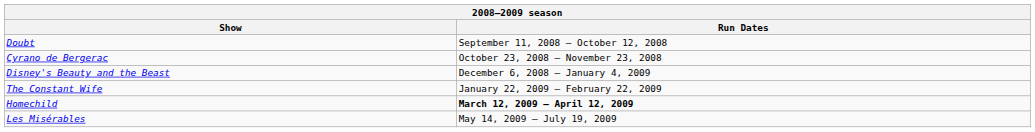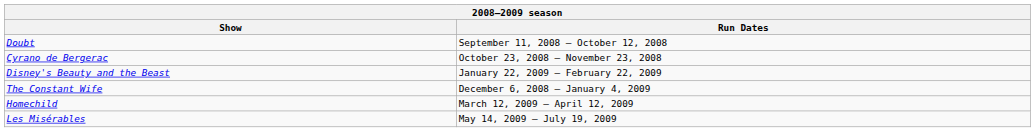(555, 73) December 6, 2008 – January 4, 2009 -> (560, 73) January 22, 2009 – February 22, 2009
(560, 88) January 22, 2009 – February 22, 2009 -> (555, 88) December 6, 2008 – January 4, 2009
(546, 104) bold -> (546, 104) normal
